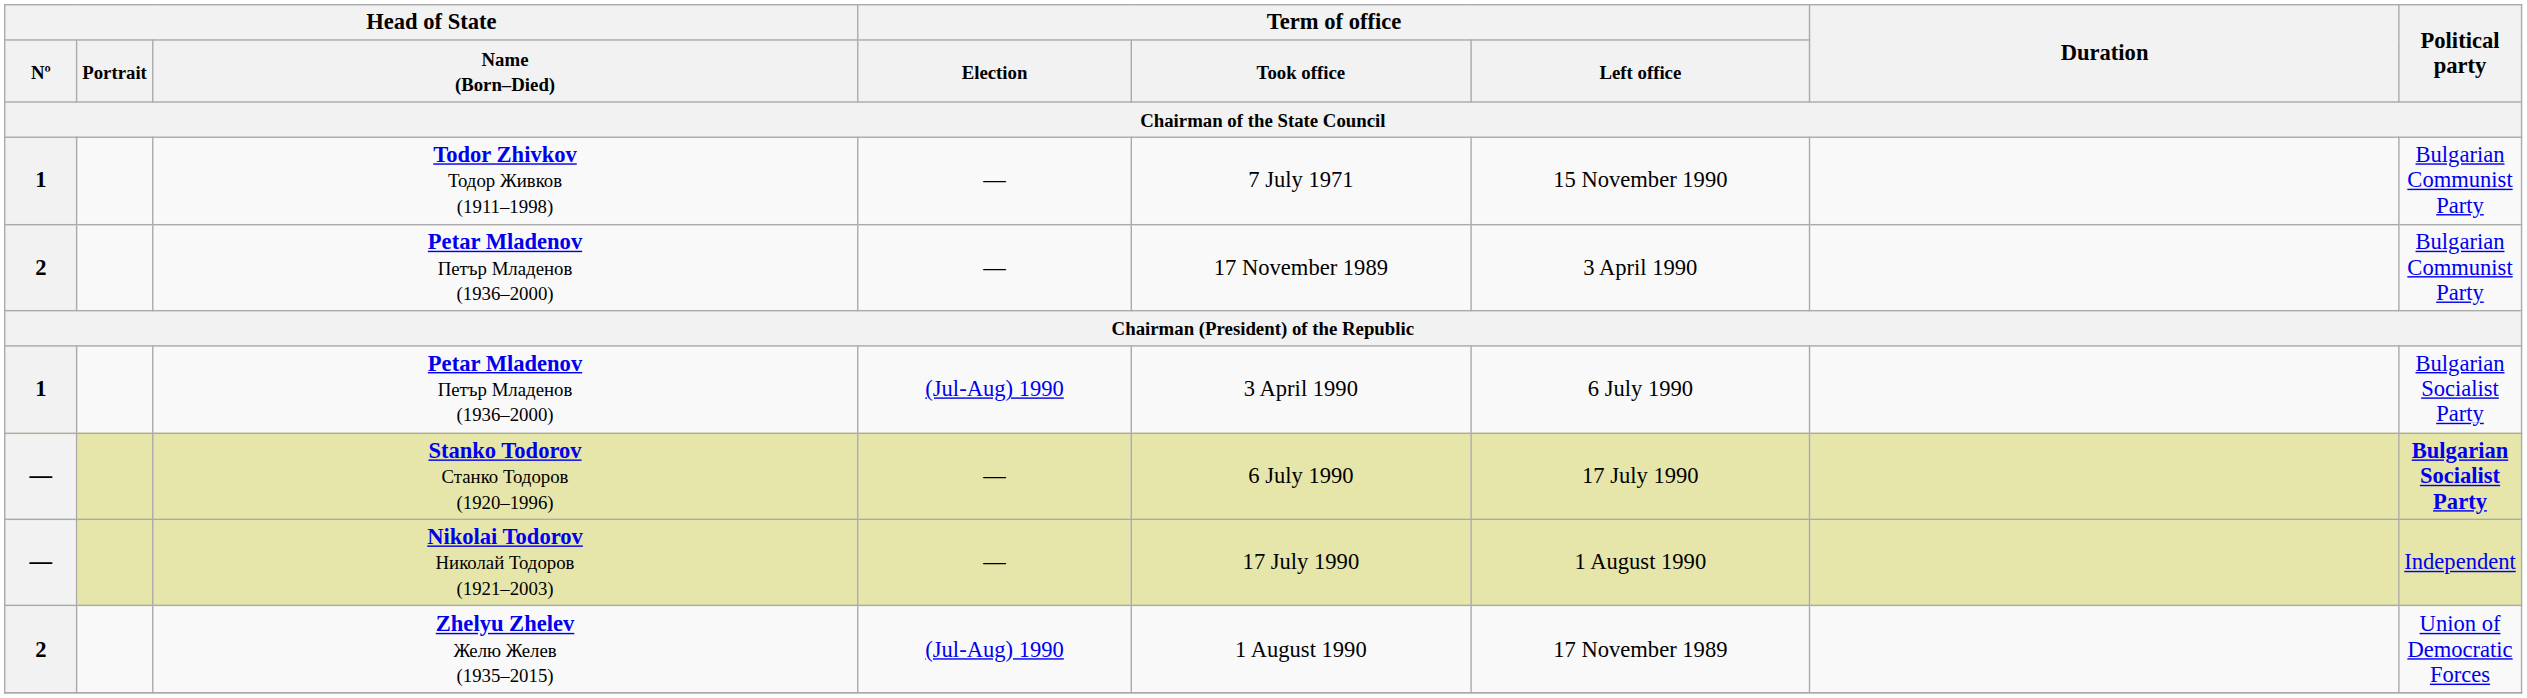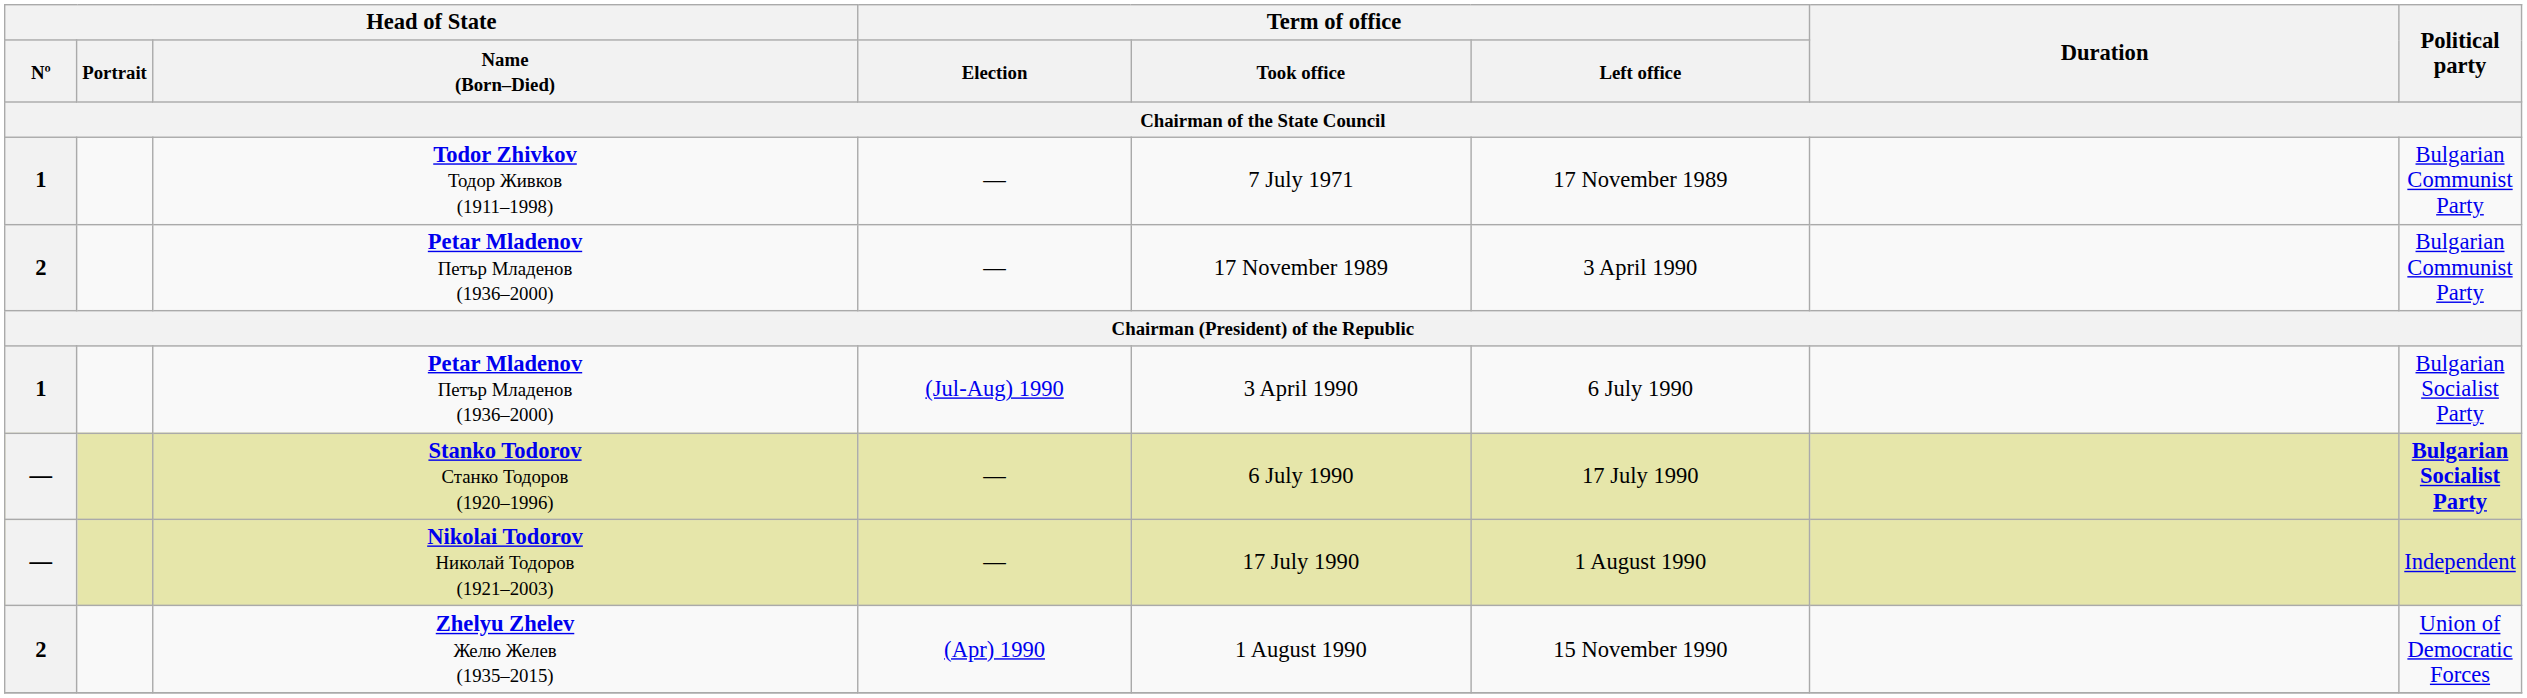(1640, 180) 15 November 1990 -> (1640, 180) 17 November 1989
(995, 648) (Jul-Aug) 1990 -> (995, 648) (Apr) 1990
(1640, 648) 17 November 1989 -> (1640, 648) 15 November 1990
